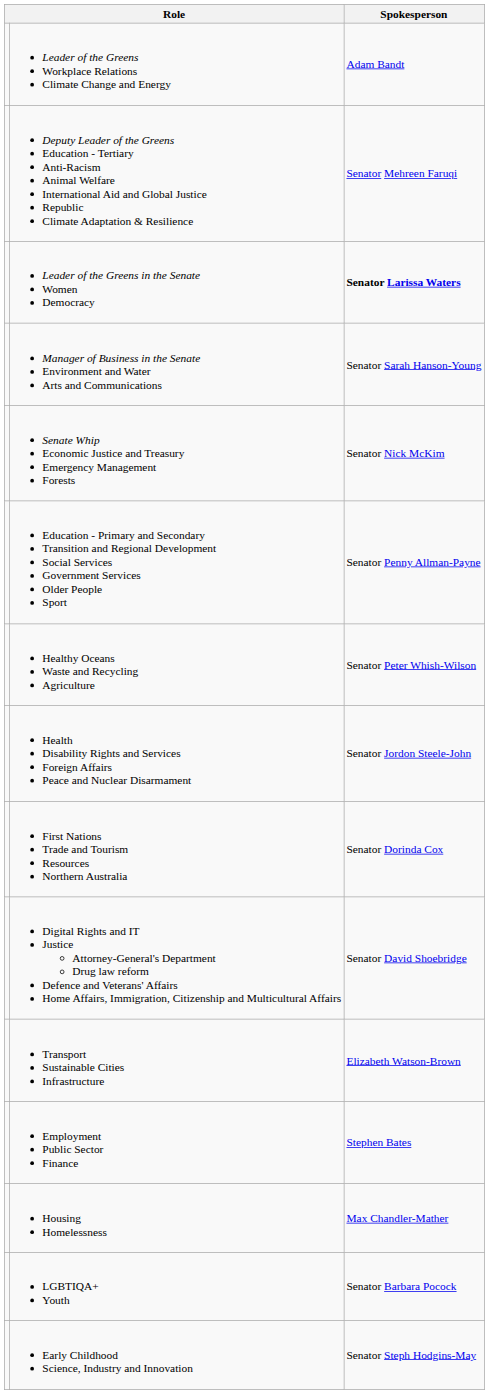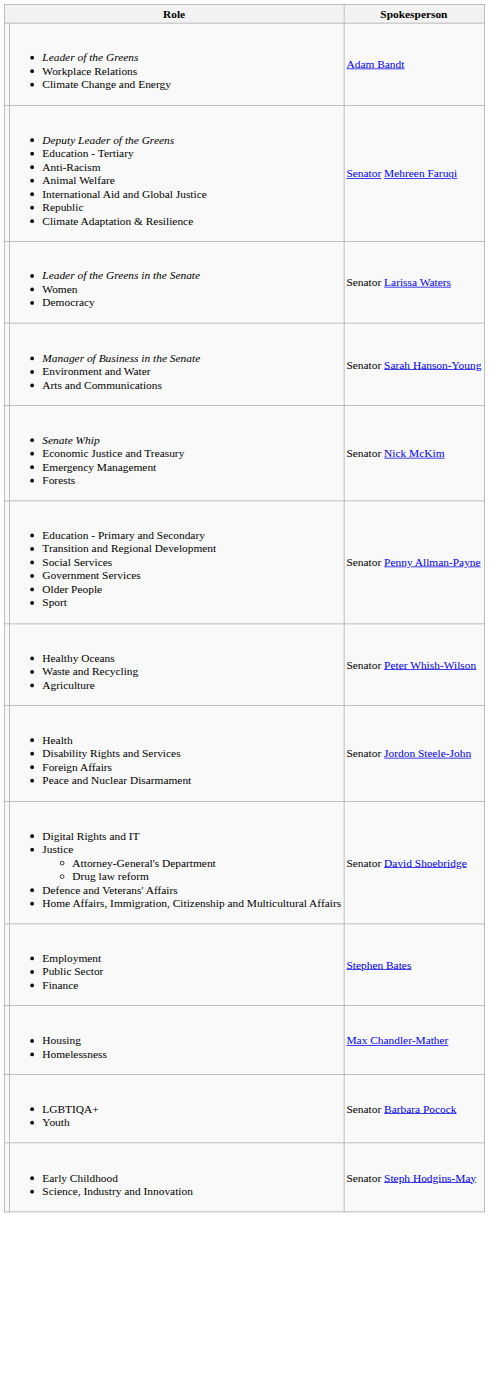(404, 282) bold -> (399, 282) normal
- row: (177, 856)
- row: (177, 1067)
